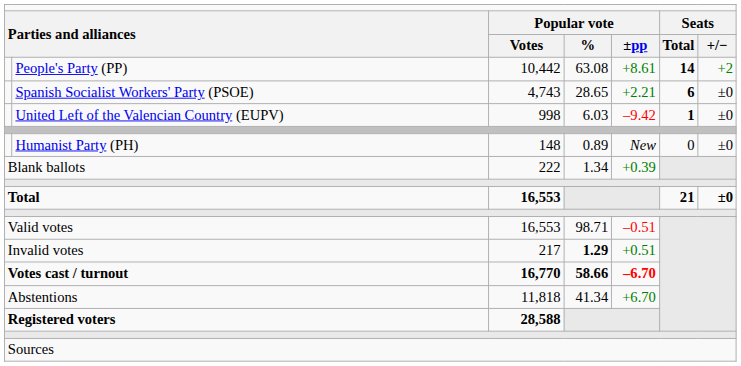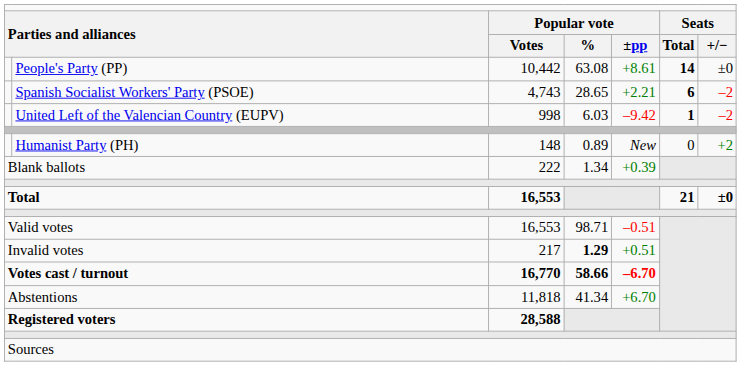(725, 68) +2 -> (725, 68) ±0
(725, 92) ±0 -> (726, 92) –2
(725, 115) ±0 -> (726, 115) –2
(725, 144) ±0 -> (725, 144) +2
